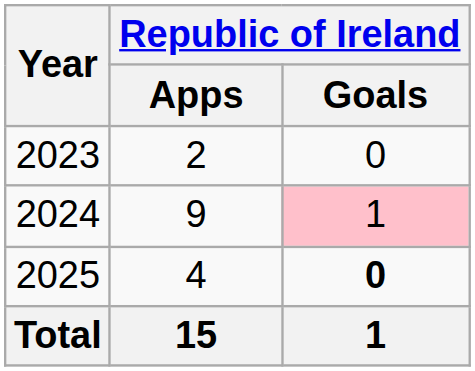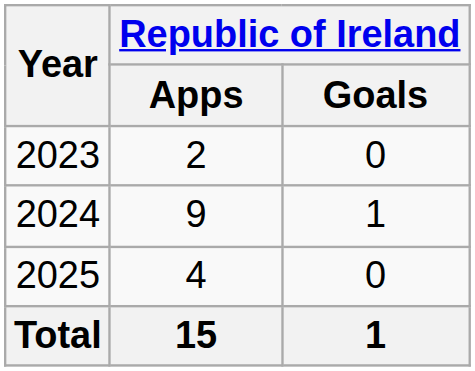(375, 214) pink background -> (375, 214) no background
(375, 275) bold -> (375, 275) normal
